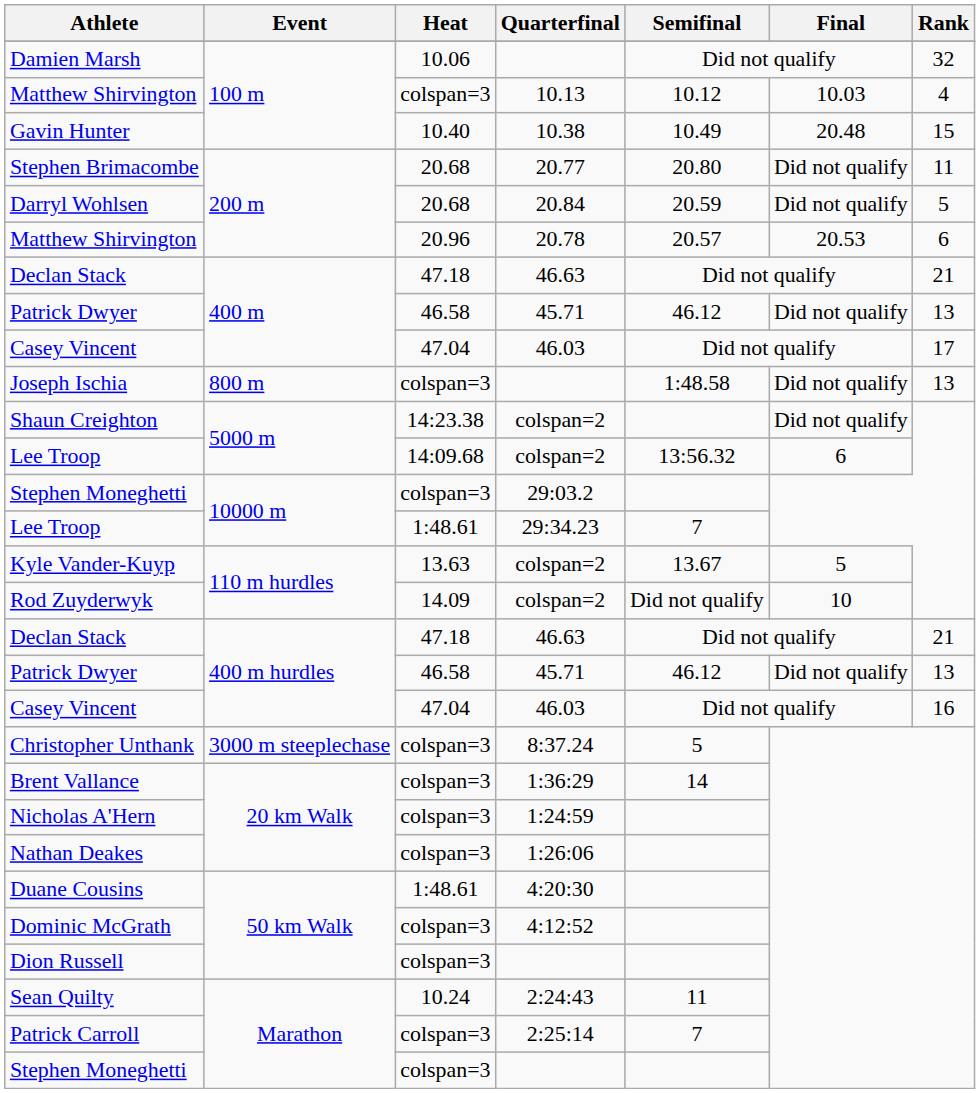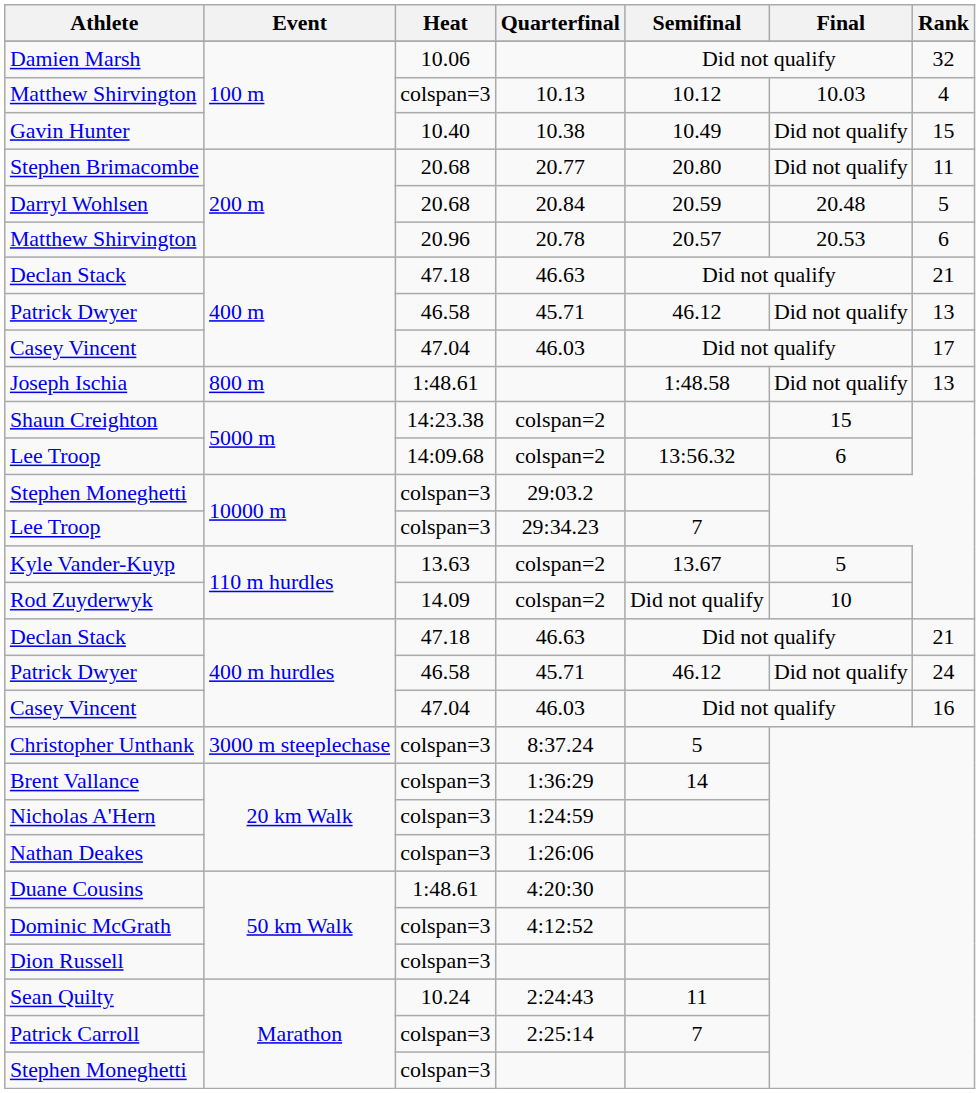(841, 131) 20.48 -> (841, 131) Did not qualify
(841, 203) Did not qualify -> (841, 203) 20.48
(445, 383) colspan=3 -> (445, 383) 1:48.61
(841, 420) Did not qualify -> (841, 420) 15
(445, 528) 1:48.61 -> (445, 528) colspan=3
(943, 672) 13 -> (943, 672) 24
